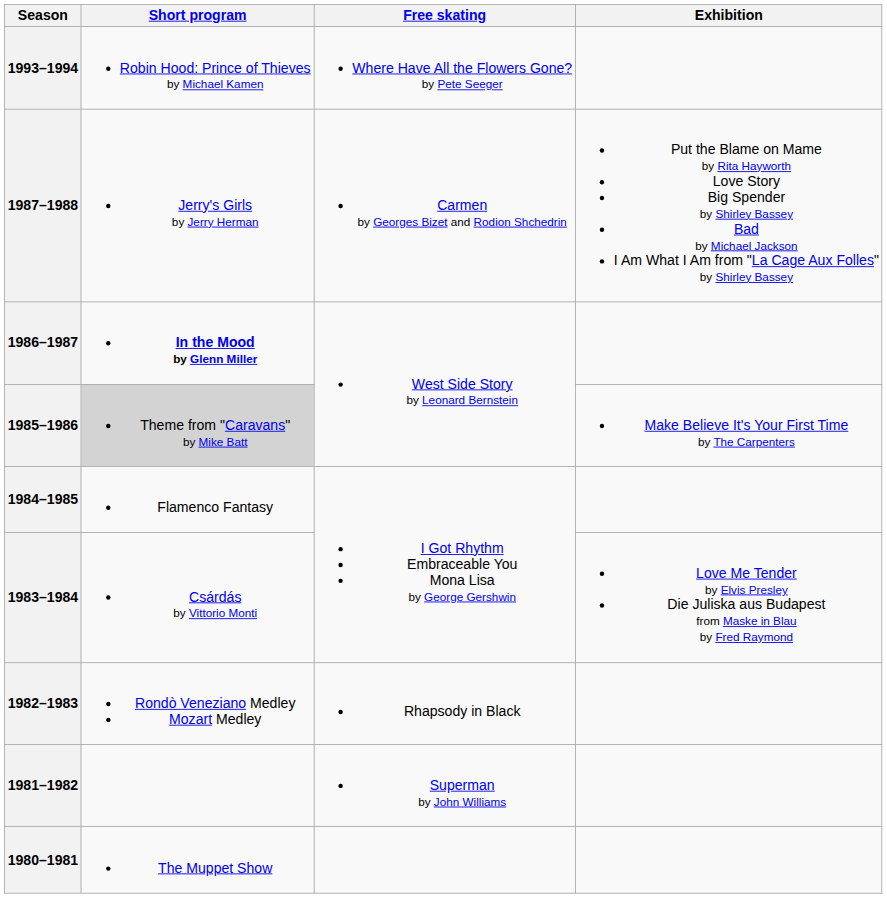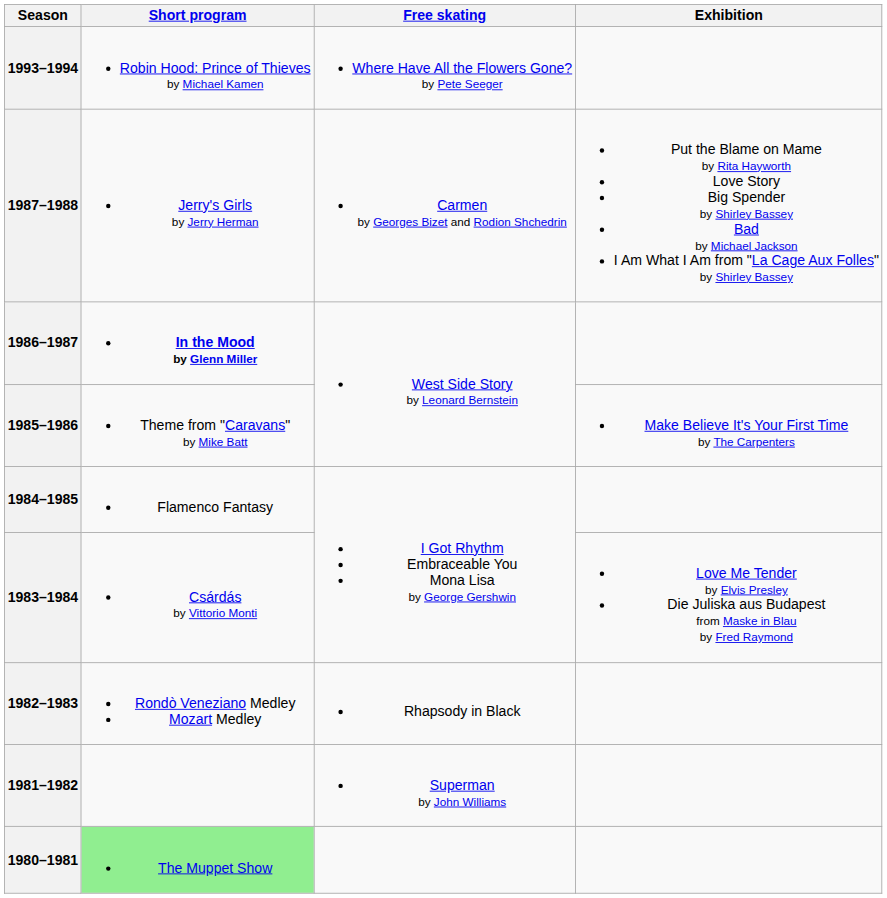(198, 433) lightgrey background -> (198, 433) no background
(198, 868) no background -> (198, 868) lightgreen background
